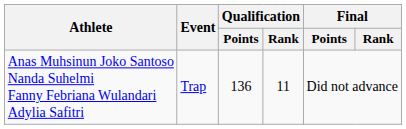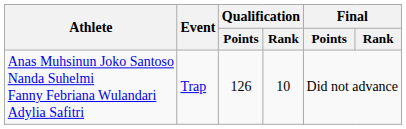(241, 87) 136 -> (241, 87) 126
(283, 87) 11 -> (283, 87) 10
